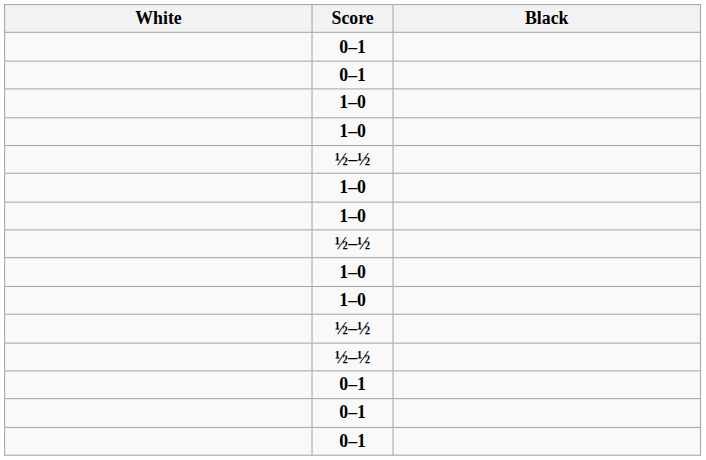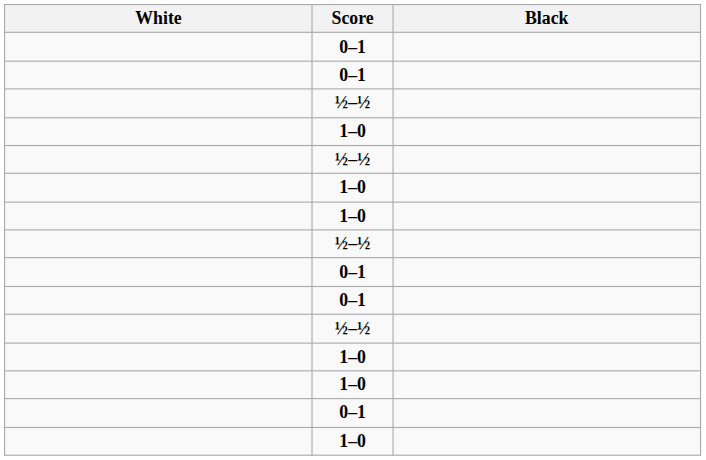(353, 103) 1–0 -> (353, 103) ½–½
(353, 272) 1–0 -> (353, 272) 0–1
(353, 300) 1–0 -> (353, 300) 0–1
(353, 356) ½–½ -> (353, 356) 1–0
(353, 384) 0–1 -> (353, 384) 1–0
(353, 441) 0–1 -> (353, 441) 1–0
